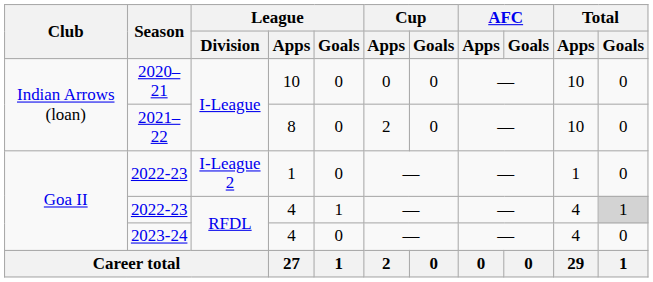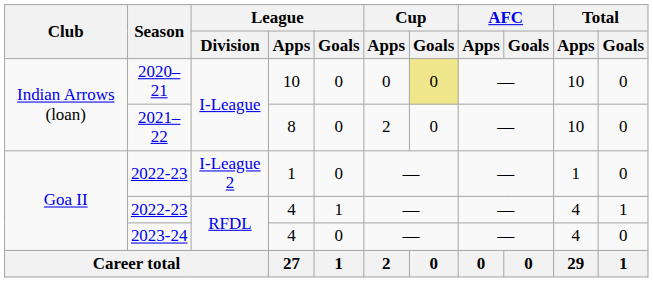(434, 81) no background -> (434, 81) khaki background
(623, 209) lightgrey background -> (623, 209) no background
